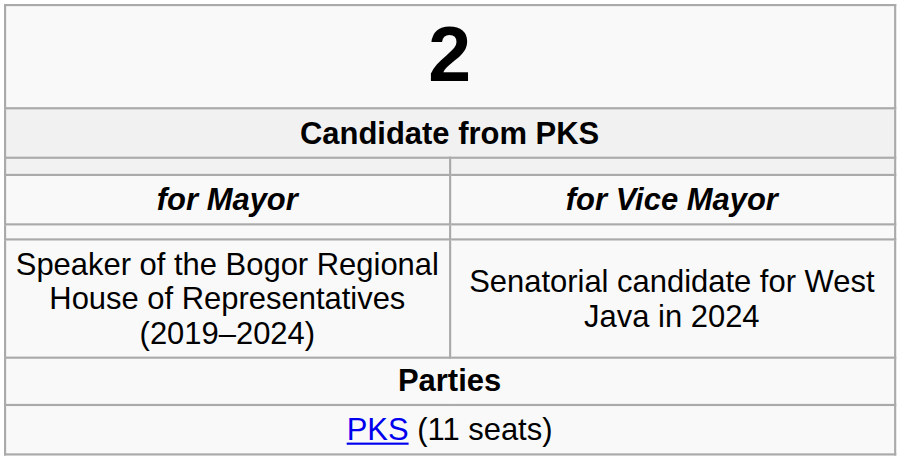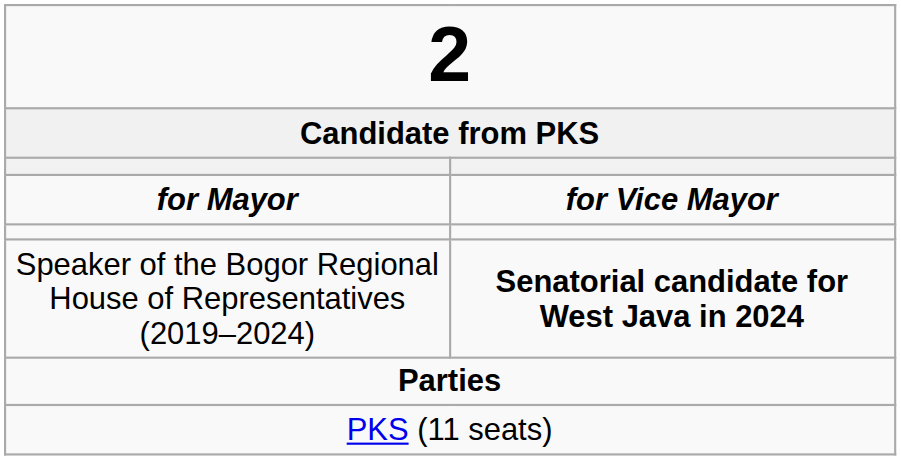(672, 298) normal -> (672, 298) bold
